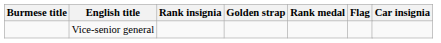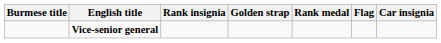(113, 29) normal -> (115, 29) bold
